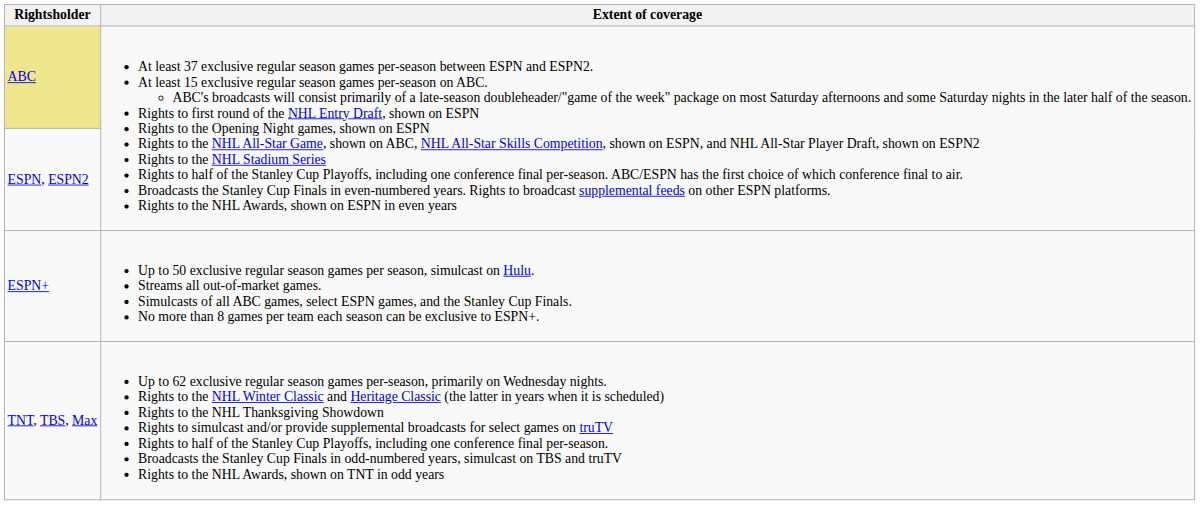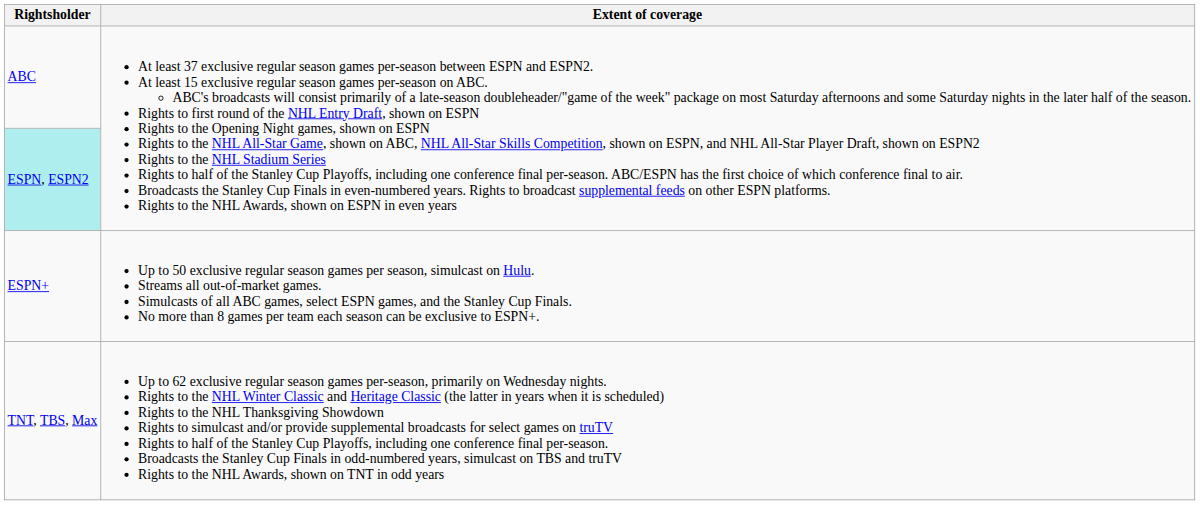(22, 77) khaki background -> (22, 77) no background
(48, 179) no background -> (48, 179) paleturquoise background
